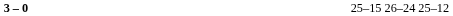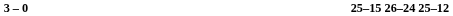(400, 8) normal -> (400, 8) bold
